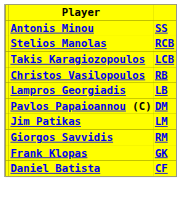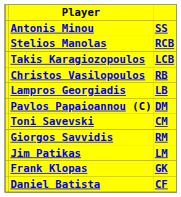+ row: (52, 122)
rows swapped: (62, 137) <-> (46, 122)
